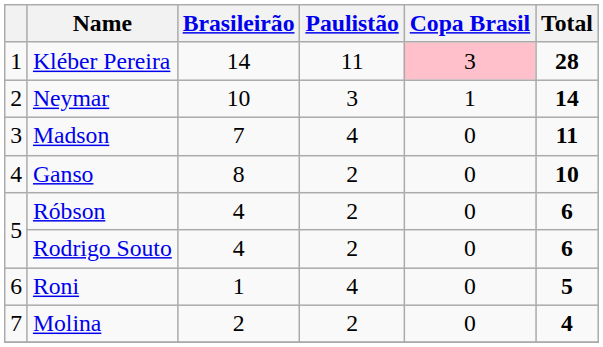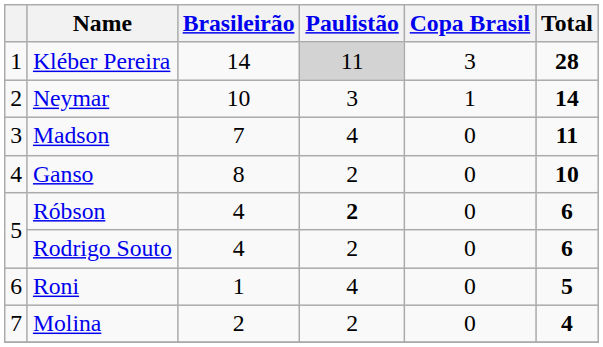(352, 60) no background -> (352, 60) lightgrey background
(470, 60) pink background -> (470, 60) no background
(352, 211) normal -> (352, 211) bold
